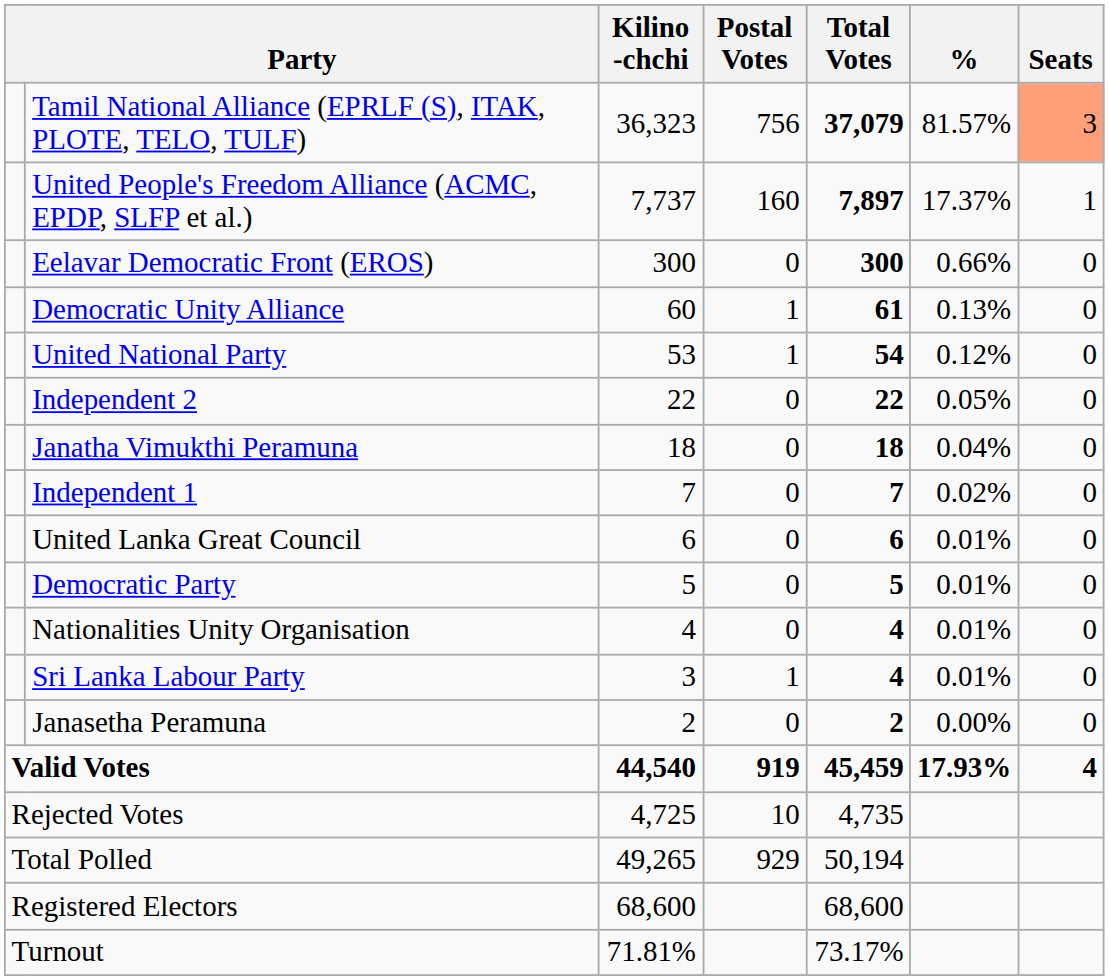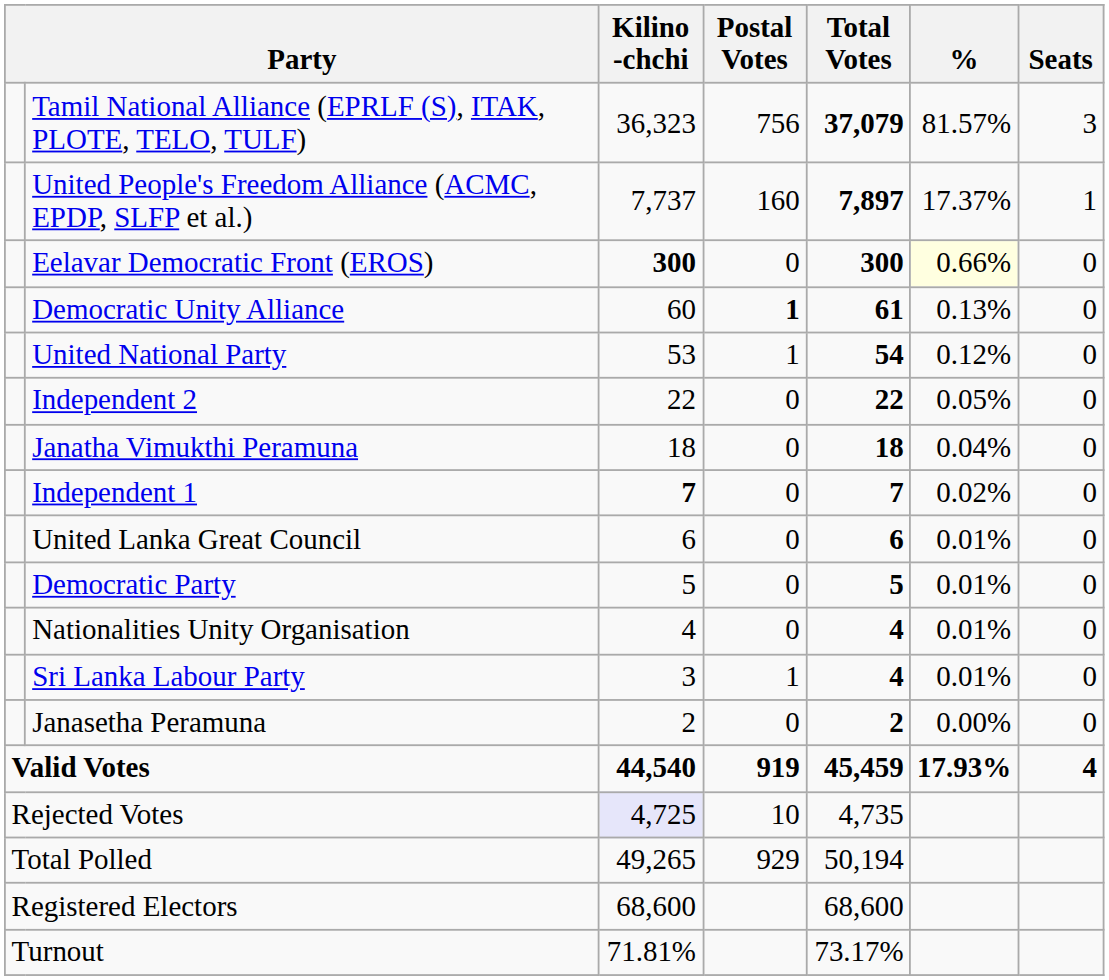(1090, 122) lightsalmon background -> (1090, 122) no background
(674, 262) normal -> (674, 262) bold
(974, 262) no background -> (974, 262) lightyellow background
(793, 308) normal -> (793, 308) bold
(689, 492) normal -> (689, 492) bold
(663, 814) no background -> (663, 814) lavender background
